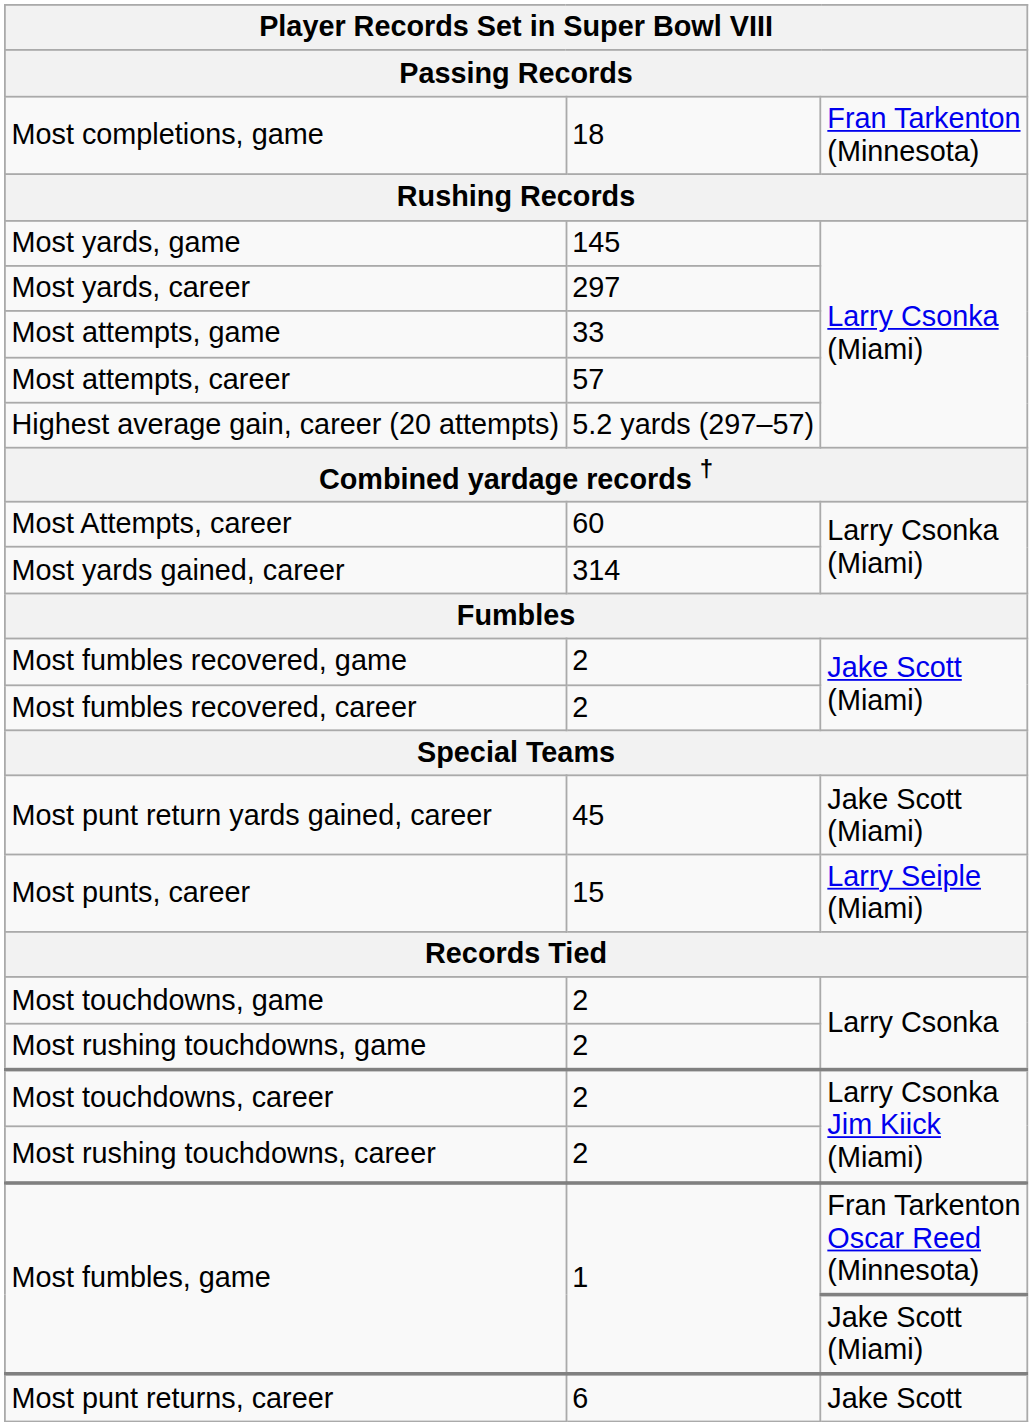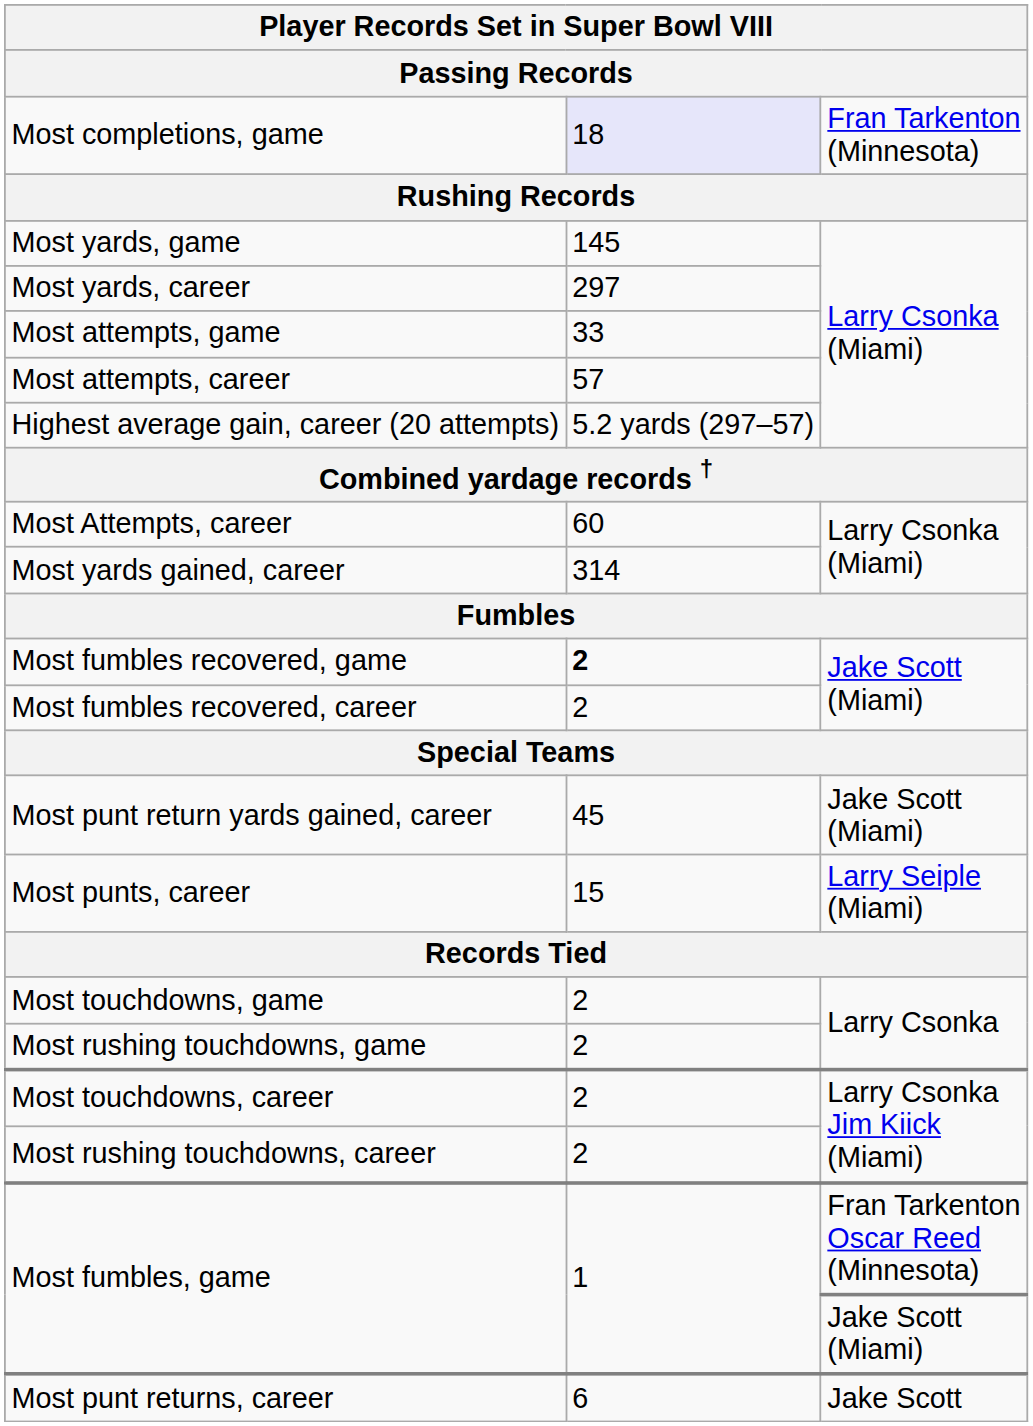(588, 134) no background -> (588, 134) lavender background
(580, 661) normal -> (580, 661) bold
